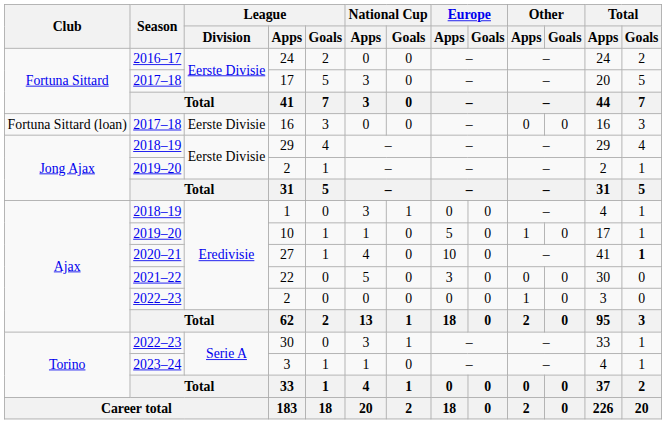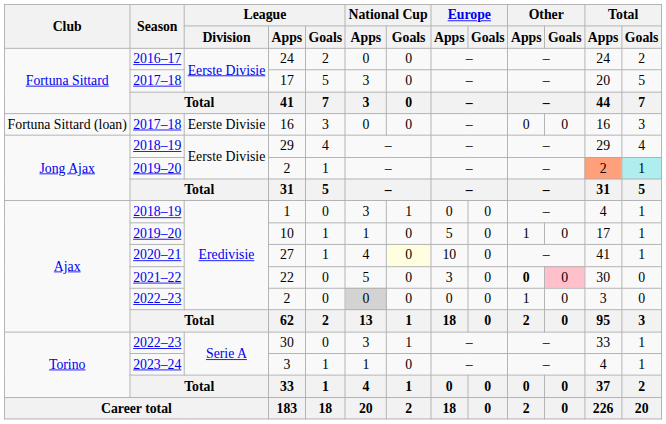(603, 168) no background -> (603, 168) lightsalmon background
(642, 168) no background -> (642, 168) paleturquoise background
(409, 255) no background -> (409, 255) lightyellow background
(642, 255) bold -> (642, 255) normal
(526, 277) normal -> (526, 277) bold
(565, 277) no background -> (565, 277) pink background
(366, 299) no background -> (366, 299) lightgrey background
